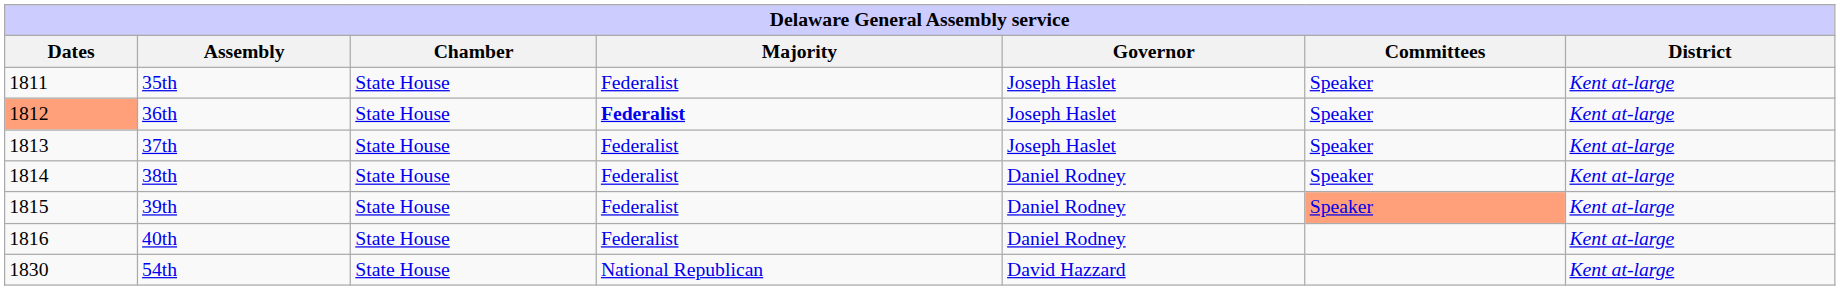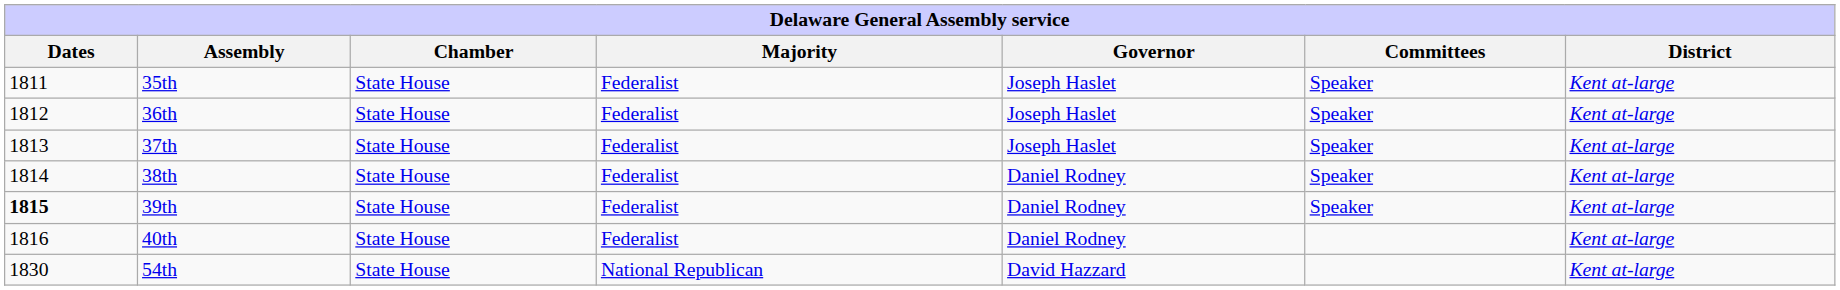(29, 113) lightsalmon background -> (29, 113) no background
(643, 113) bold -> (640, 113) normal
(29, 207) normal -> (29, 207) bold
(1341, 207) lightsalmon background -> (1341, 207) no background
